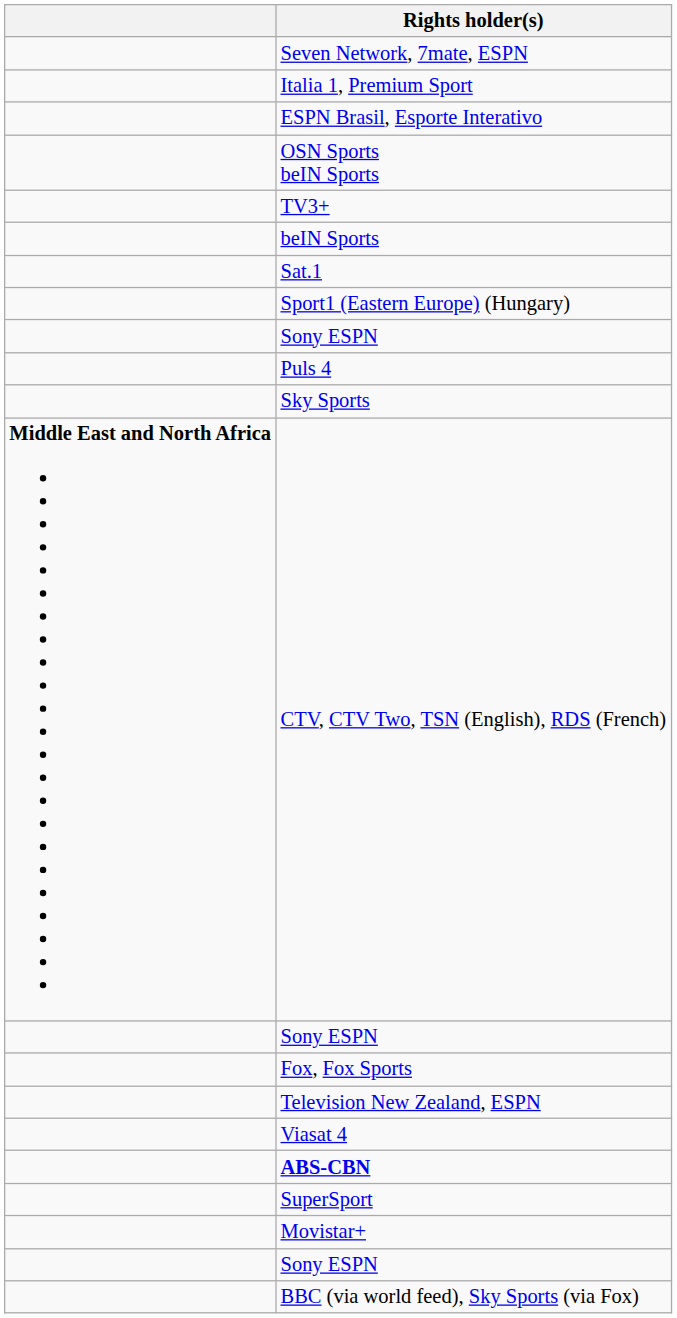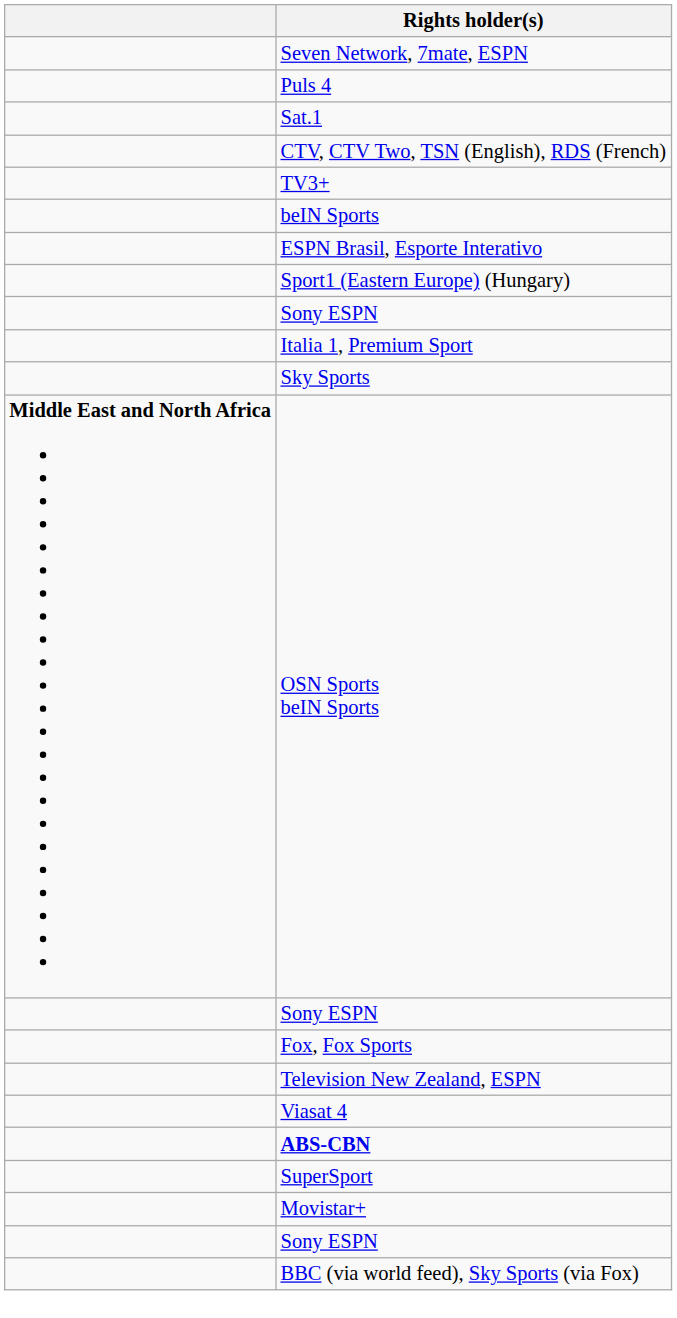(377, 85) Italia 1, Premium Sport -> (306, 85) Puls 4
(411, 118) ESPN Brasil, Esporte Interativo -> (301, 118) Sat.1
(330, 162) OSN Sports beIN Sports -> (473, 150) CTV, CTV Two, TSN (English), RDS (French)
(301, 271) Sat.1 -> (411, 248) ESPN Brasil, Esporte Interativo
(306, 368) Puls 4 -> (377, 345) Italia 1, Premium Sport
(473, 718) CTV, CTV Two, TSN (English), RDS (French) -> (330, 695) OSN Sports beIN Sports
